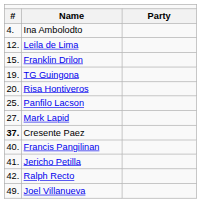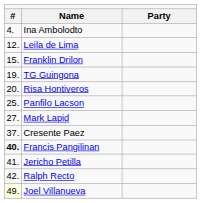(13, 133) bold -> (13, 133) normal
(13, 147) normal -> (13, 147) bold
(13, 191) no background -> (13, 191) lightyellow background
